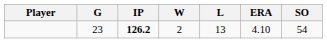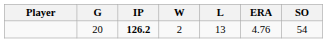(97, 29) 23 -> (97, 29) 20
(261, 29) 4.10 -> (261, 29) 4.76
